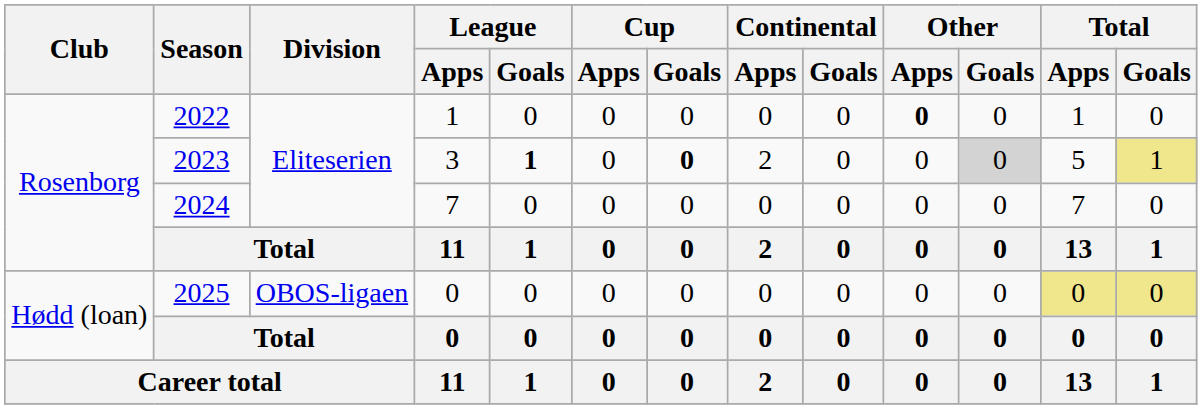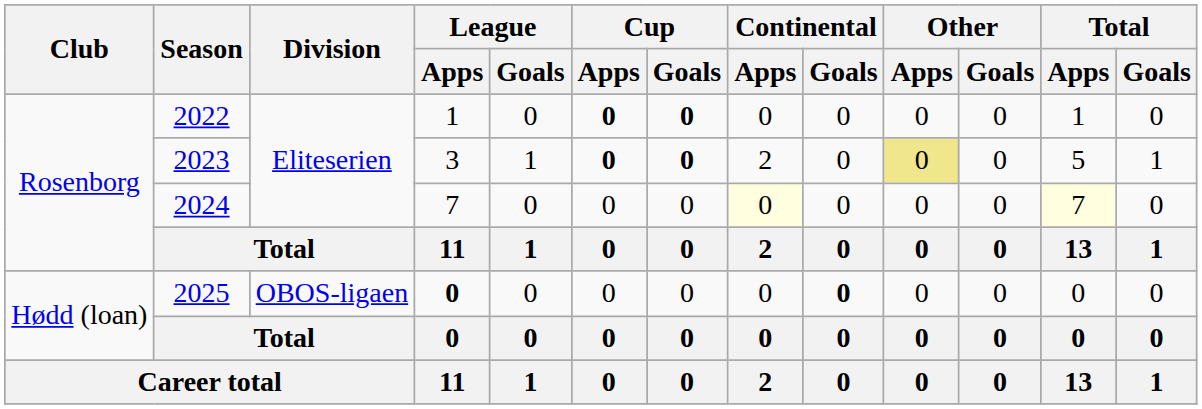(609, 115) normal -> (609, 115) bold
(687, 115) normal -> (687, 115) bold
(922, 115) bold -> (922, 115) normal
(530, 159) bold -> (530, 159) normal
(609, 159) normal -> (609, 159) bold
(922, 159) no background -> (922, 159) khaki background
(1000, 159) lightgrey background -> (1000, 159) no background
(1157, 159) khaki background -> (1157, 159) no background
(765, 204) no background -> (765, 204) lightyellow background
(1078, 204) no background -> (1078, 204) lightyellow background
(452, 293) normal -> (452, 293) bold
(844, 293) normal -> (844, 293) bold
(1078, 293) khaki background -> (1078, 293) no background
(1157, 293) khaki background -> (1157, 293) no background
